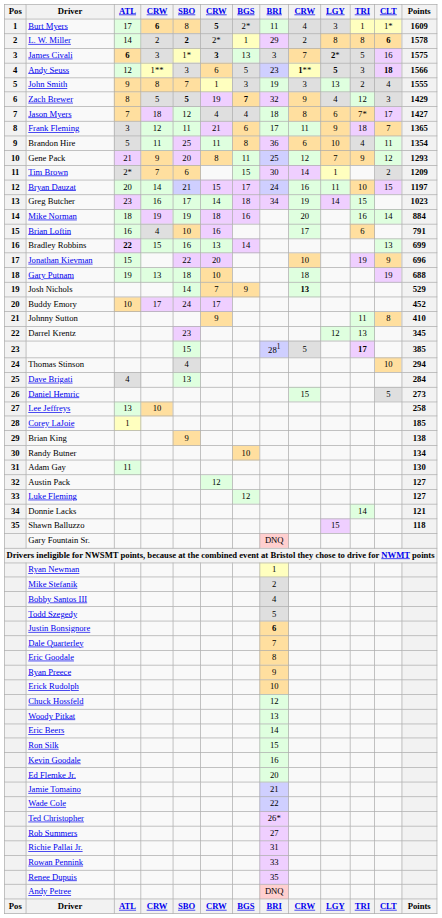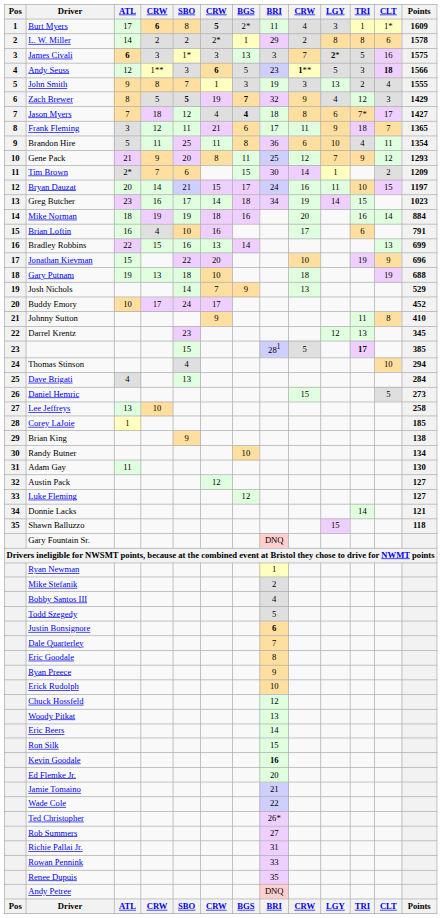(187, 41) bold -> (187, 41) normal
(388, 41) bold -> (388, 41) normal
(216, 56) bold -> (216, 56) normal
(216, 70) normal -> (216, 70) bold
(335, 70) bold -> (335, 70) normal
(246, 114) normal -> (246, 114) bold
(128, 246) bold -> (128, 246) normal
(305, 290) bold -> (305, 290) normal
(274, 760) normal -> (274, 760) bold
